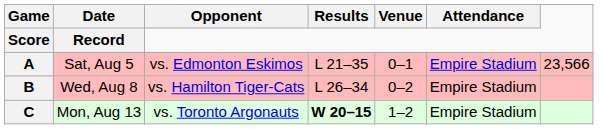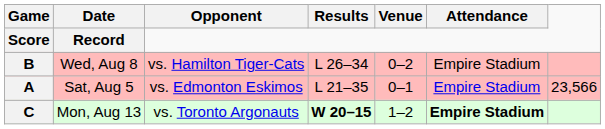rows swapped: (29, 64) <-> (29, 87)
(483, 111) normal -> (487, 111) bold
